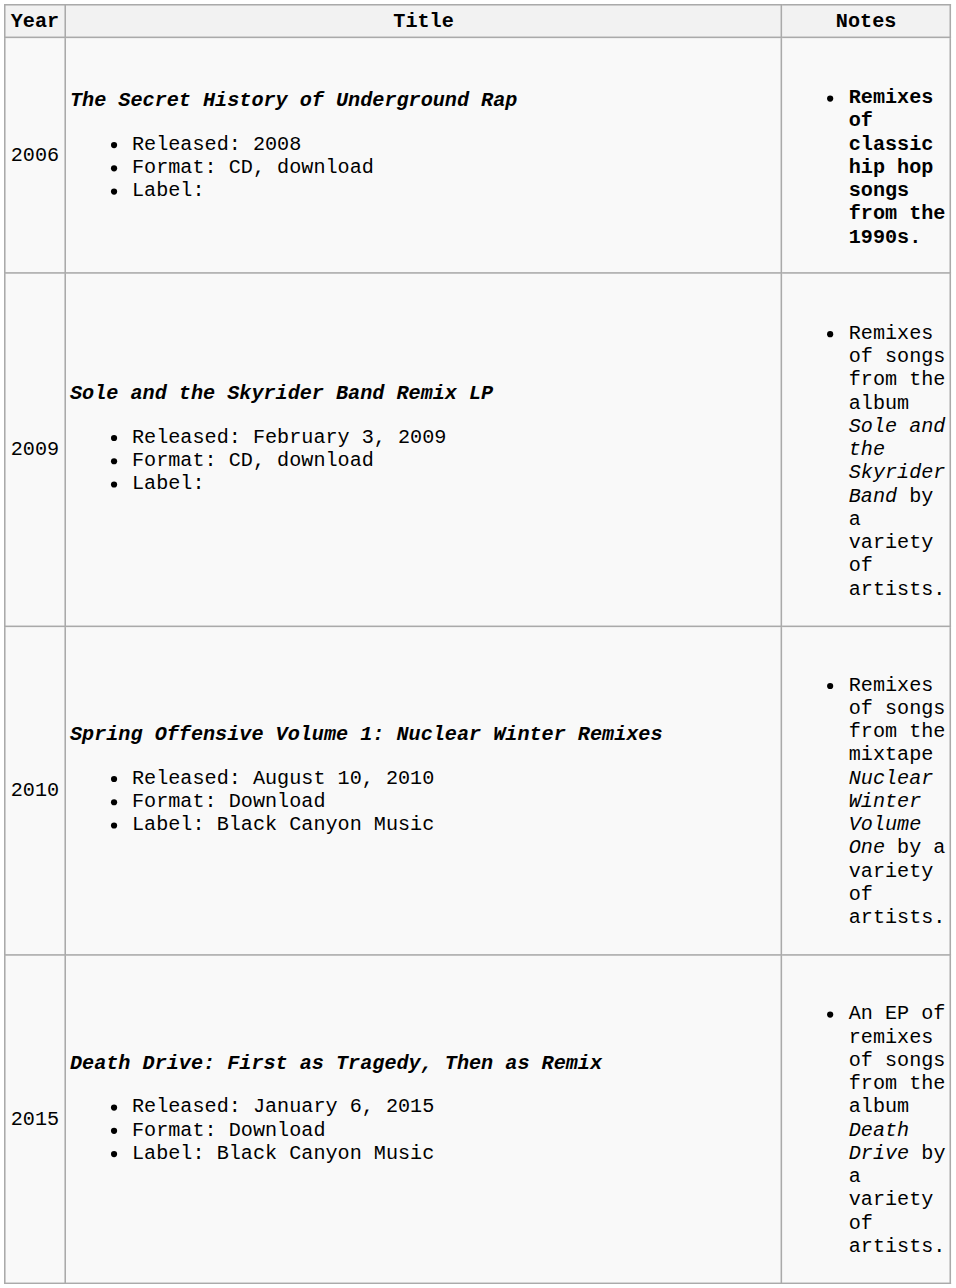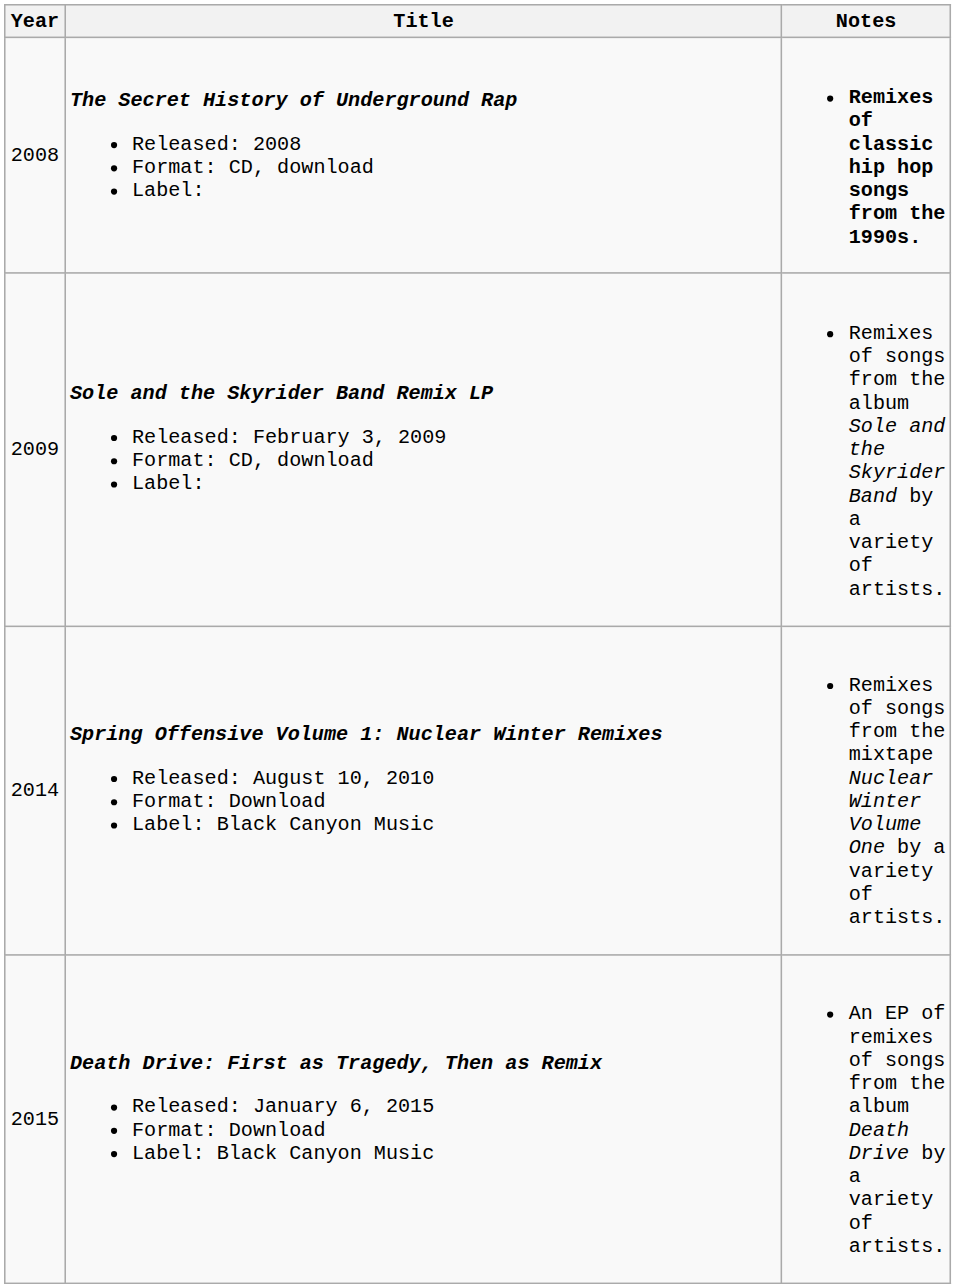(35, 156) 2006 -> (35, 156) 2008
(35, 790) 2010 -> (35, 790) 2014
